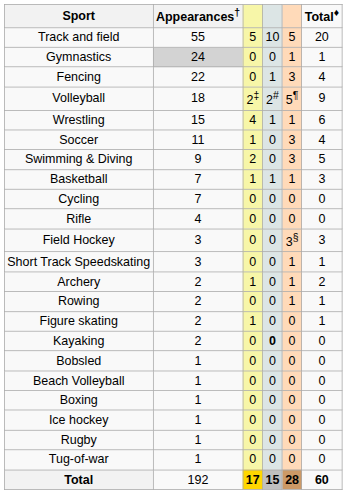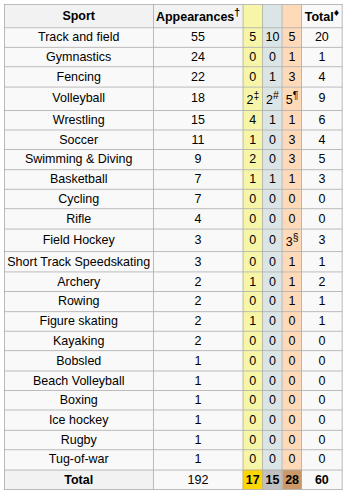(198, 57) lightgrey background -> (198, 57) no background
(272, 341) bold -> (272, 341) normal
